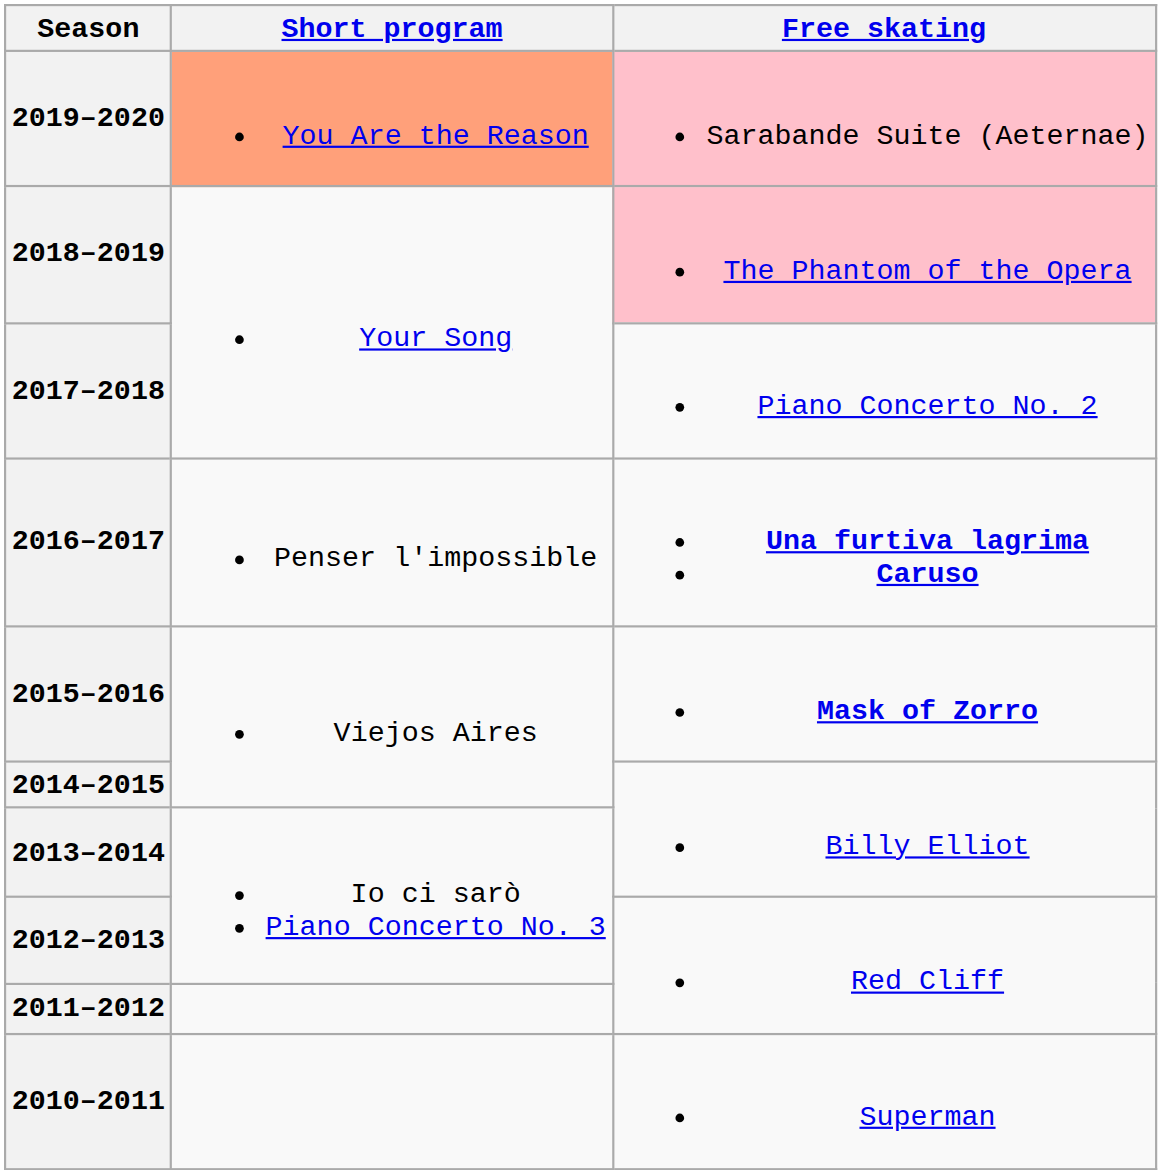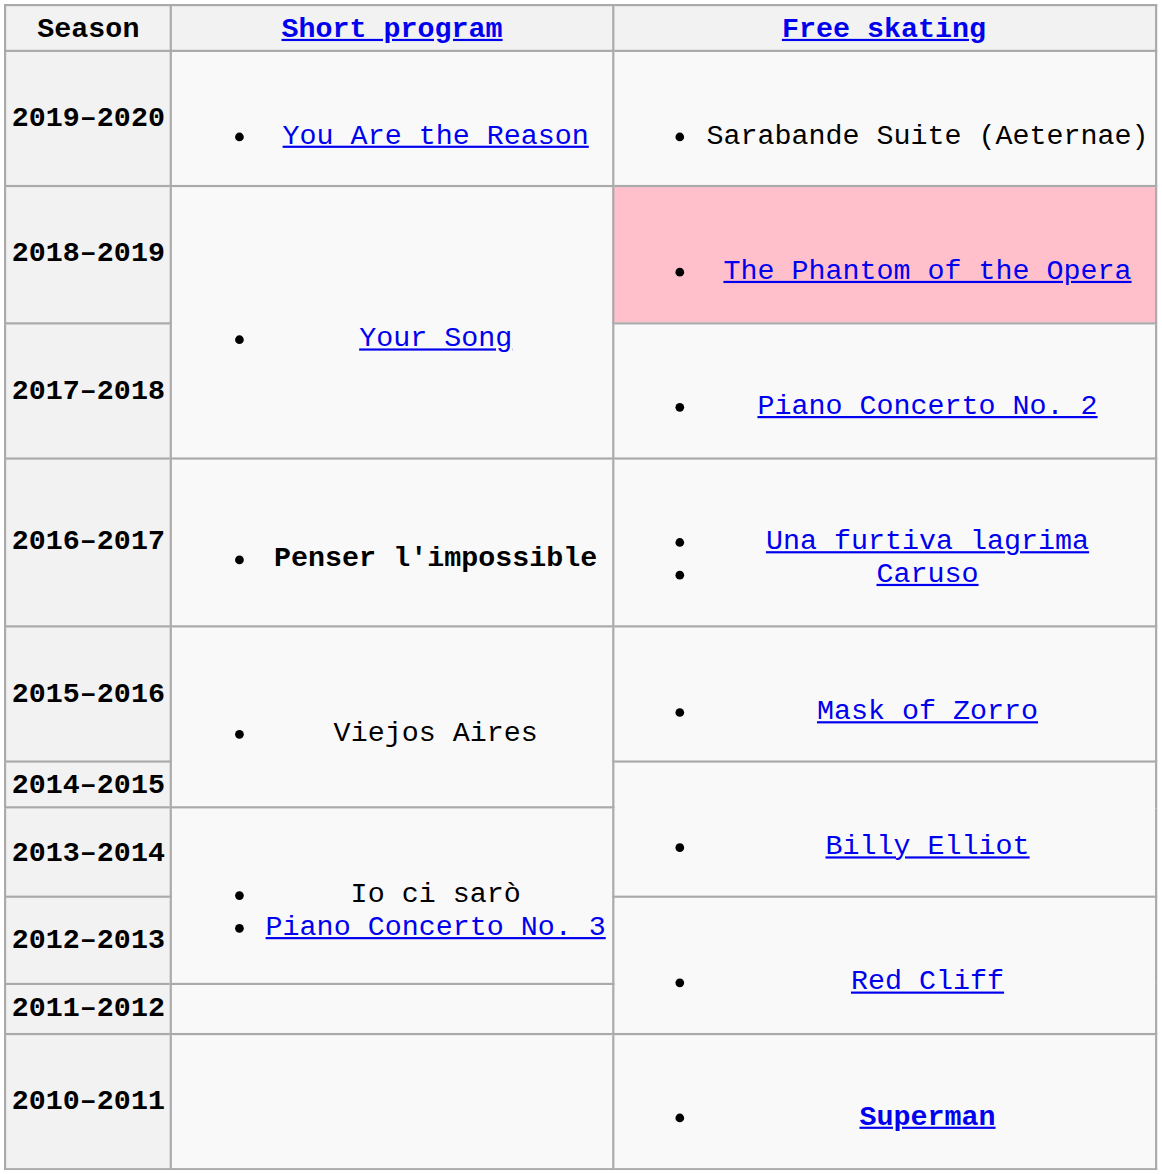(392, 135) lightsalmon background -> (392, 135) no background
(884, 135) pink background -> (884, 135) no background
(392, 558) normal -> (392, 558) bold
(884, 558) bold -> (884, 558) normal
(884, 710) bold -> (884, 710) normal
(884, 1117) normal -> (884, 1117) bold
